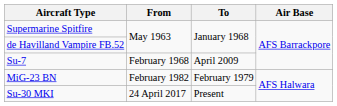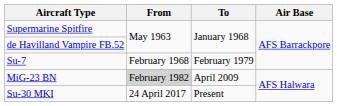(216, 61) April 2009 -> (224, 61) February 1979
(159, 77) no background -> (159, 77) lightgrey background
(224, 77) February 1979 -> (216, 77) April 2009
